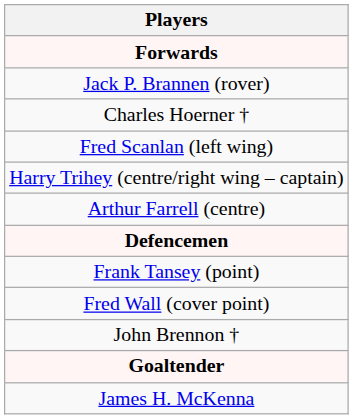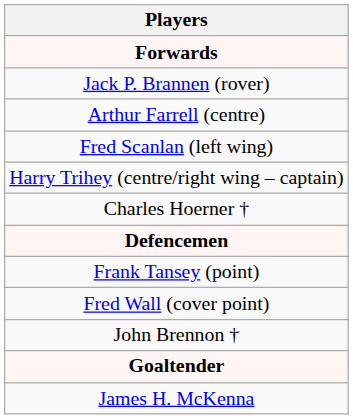(176, 114) Charles Hoerner † -> (176, 114) Arthur Farrell (centre)
(176, 209) Arthur Farrell (centre) -> (176, 209) Charles Hoerner †
